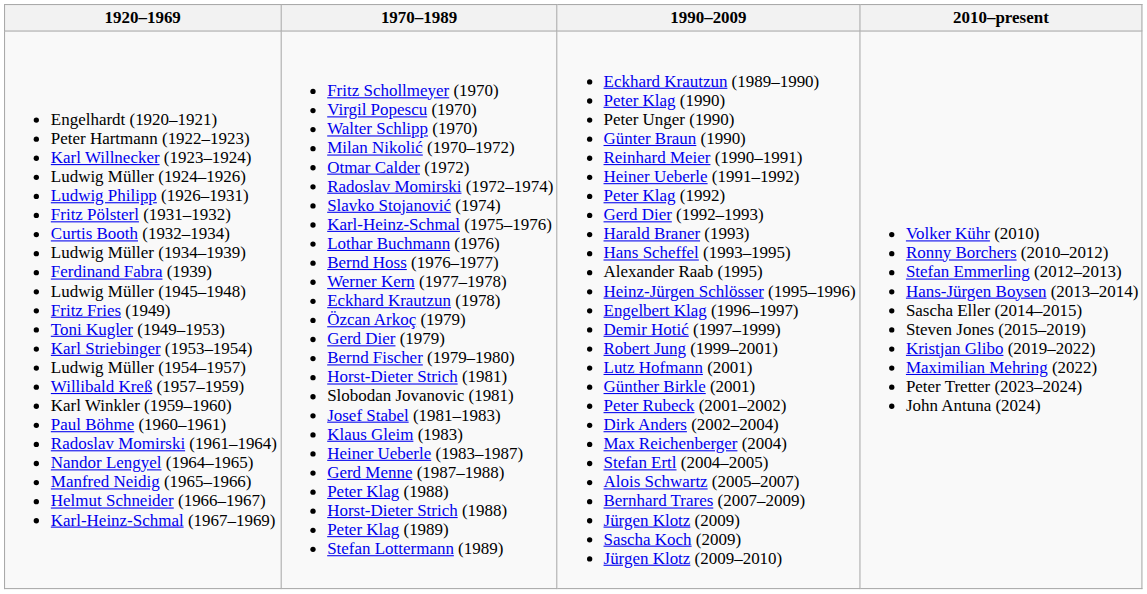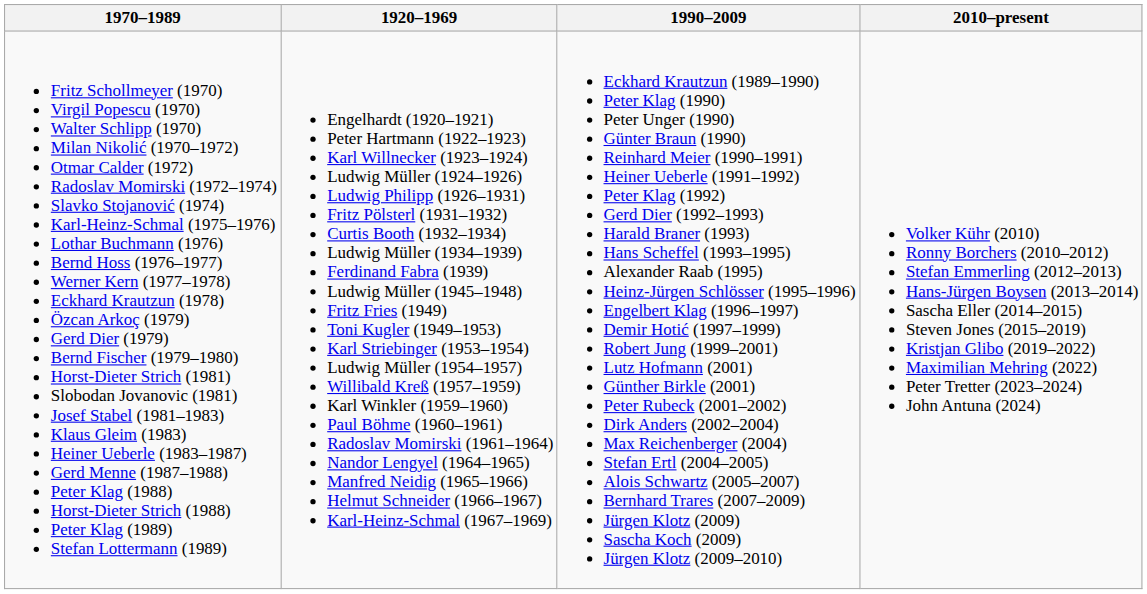columns swapped: (143, 17) <-> (419, 17)
